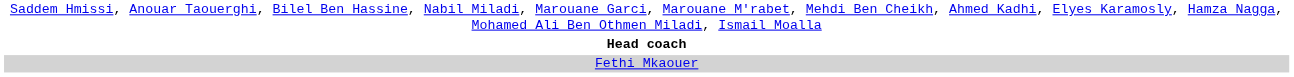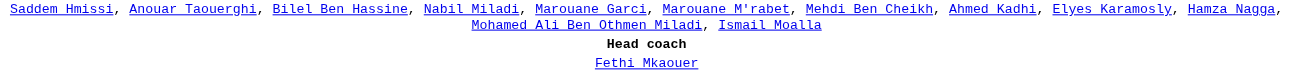(647, 64) lightgrey background -> (647, 64) no background
